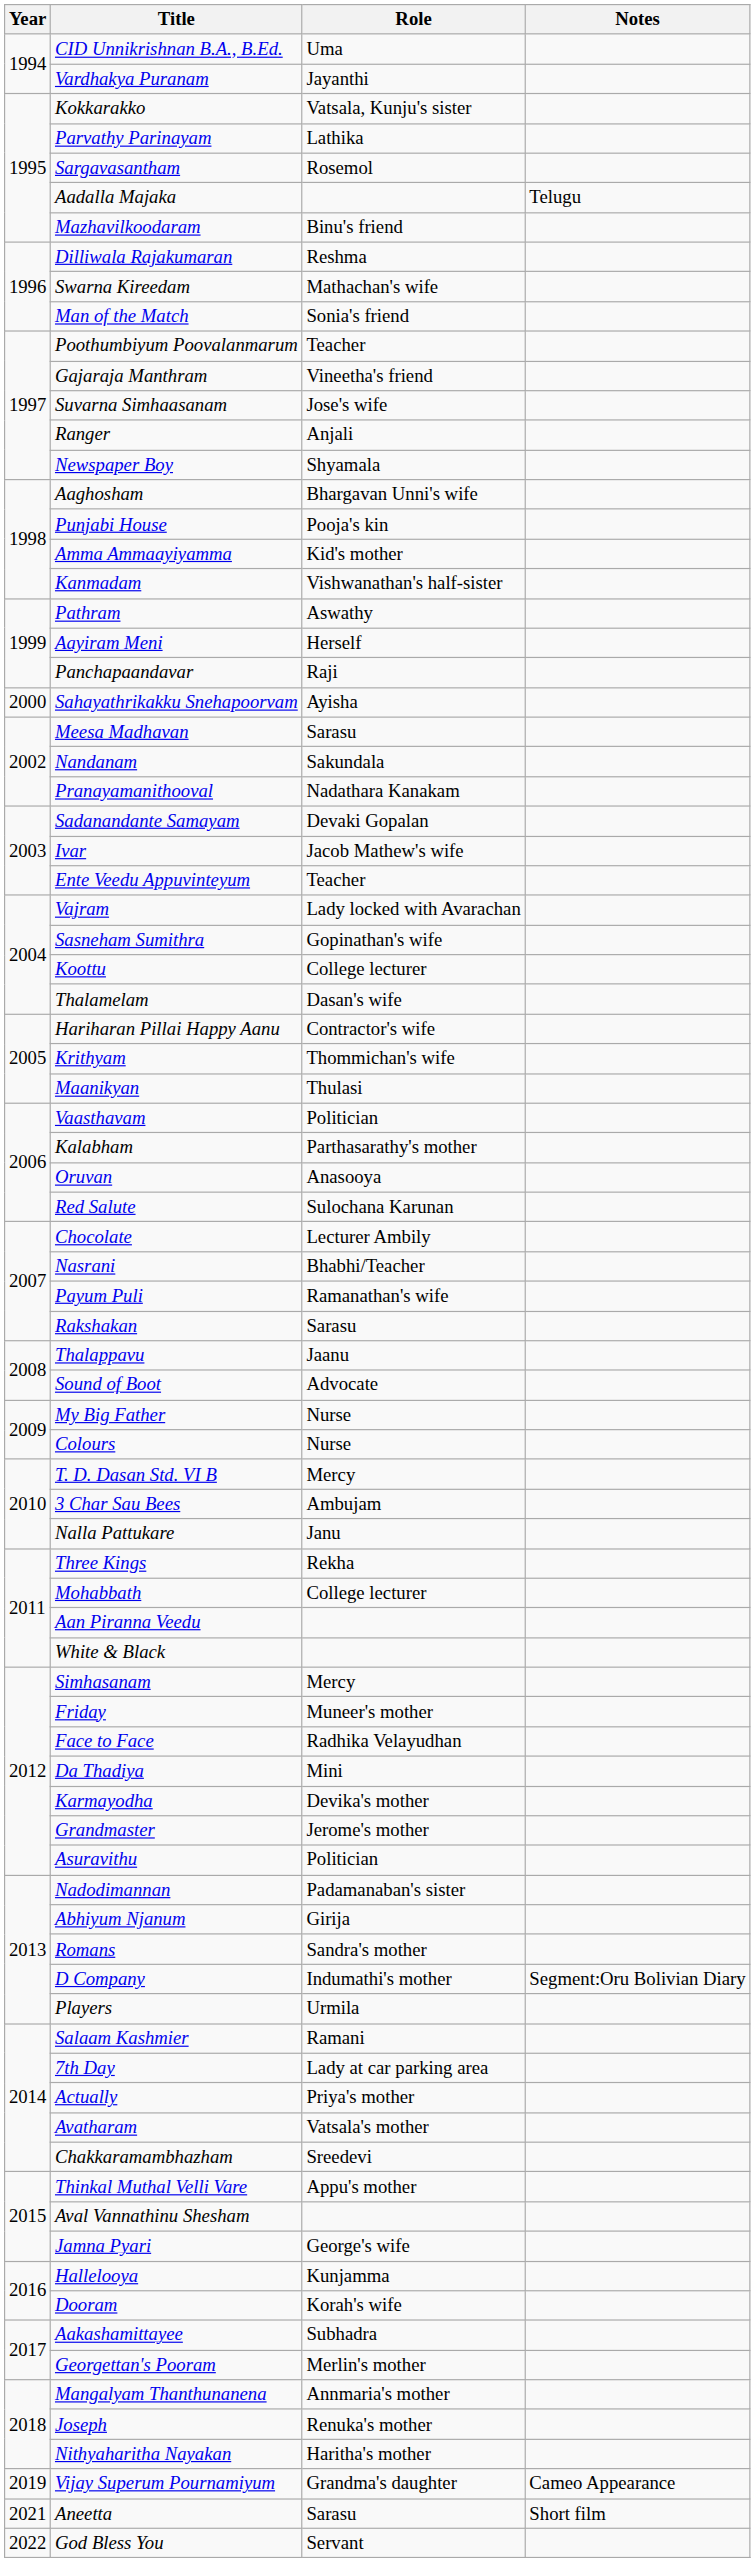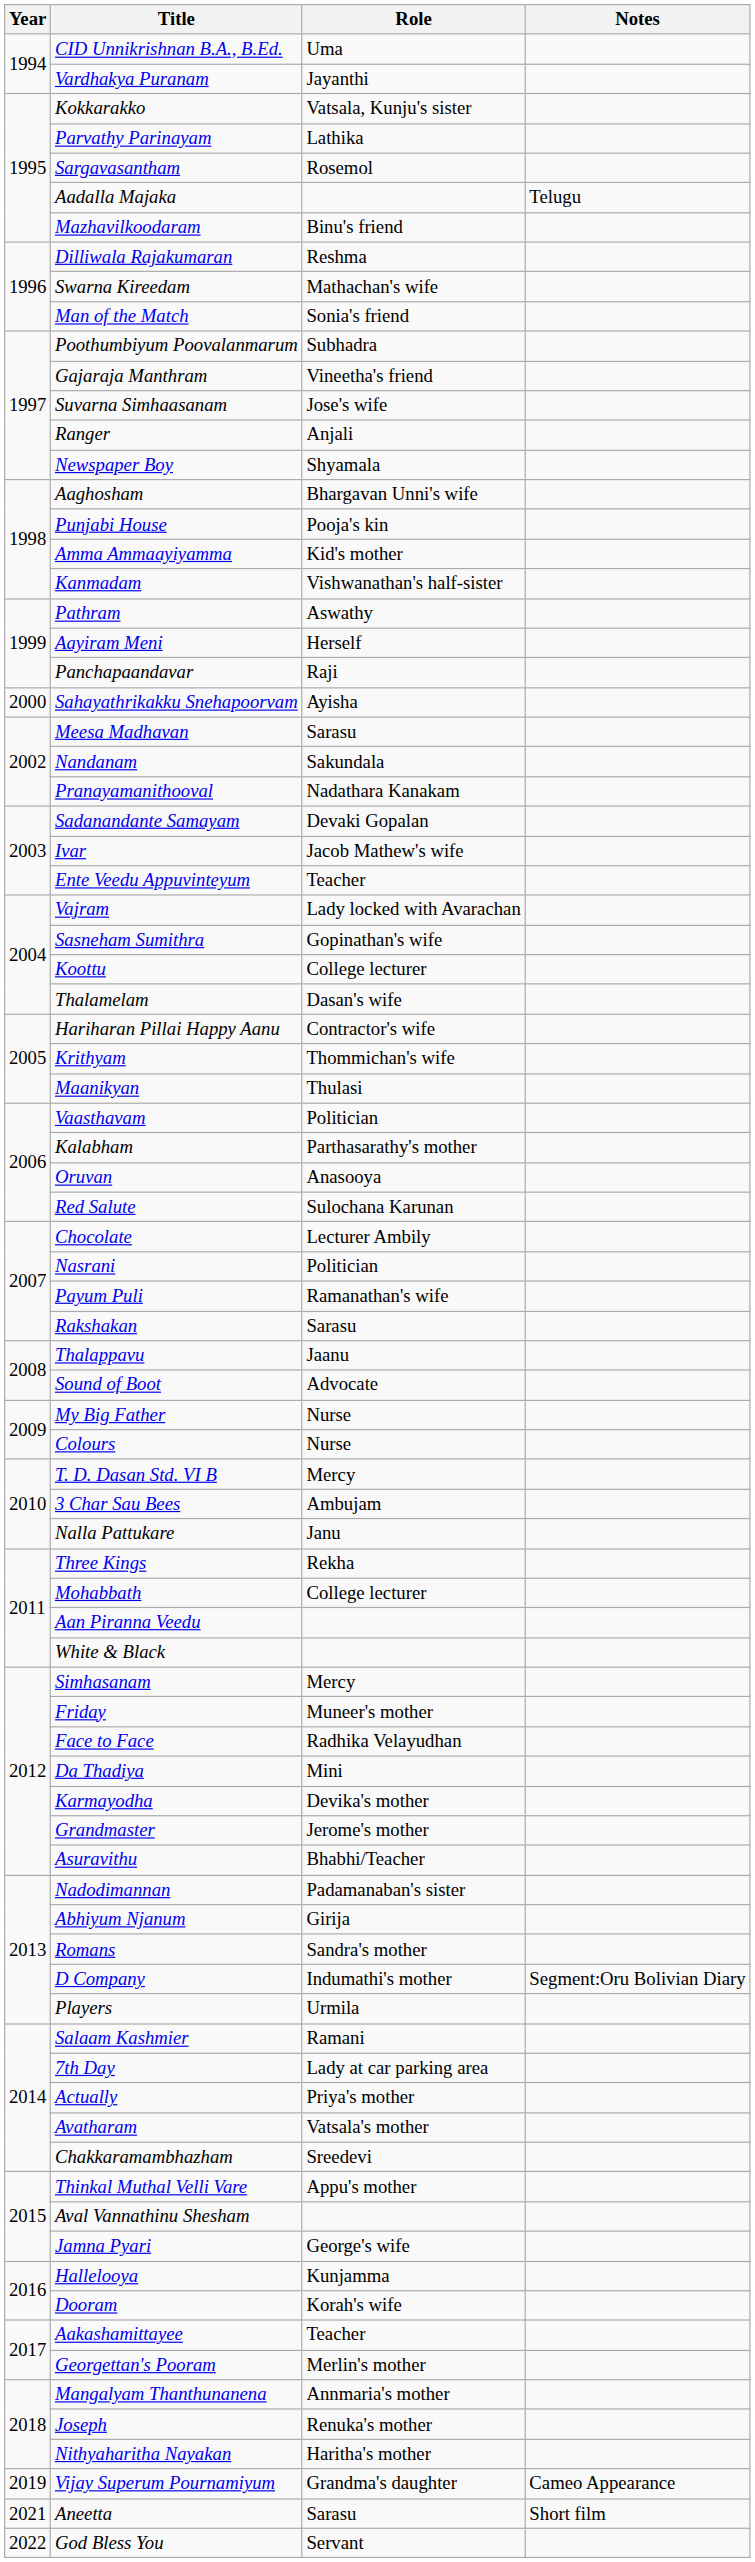(336, 345) Teacher -> (342, 345) Subhadra
(366, 1266) Bhabhi/Teacher -> (342, 1266) Politician
(342, 1860) Politician -> (366, 1860) Bhabhi/Teacher
(342, 2335) Subhadra -> (336, 2335) Teacher
